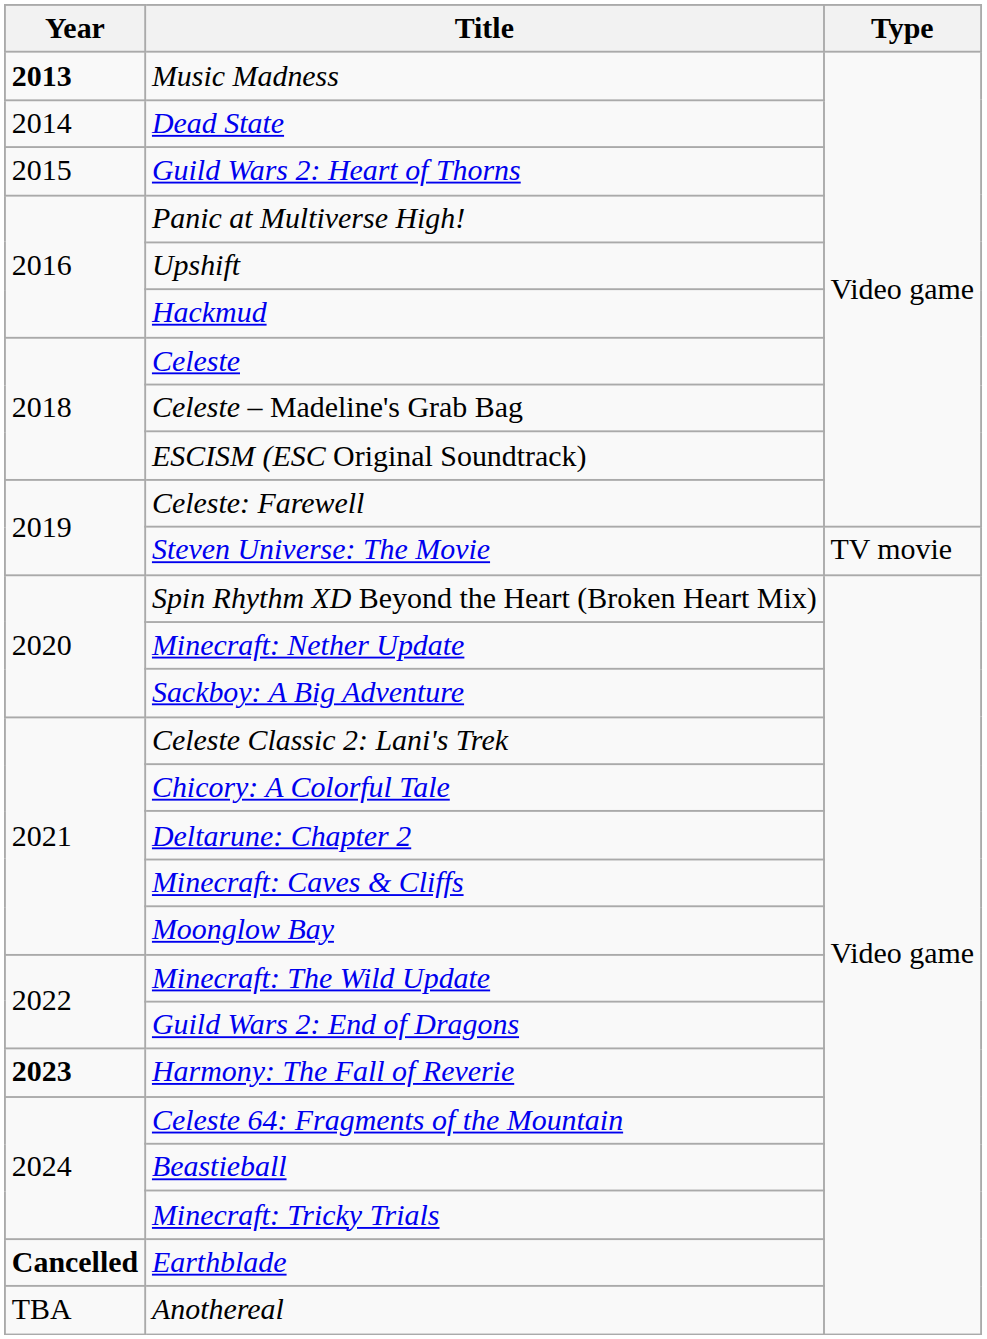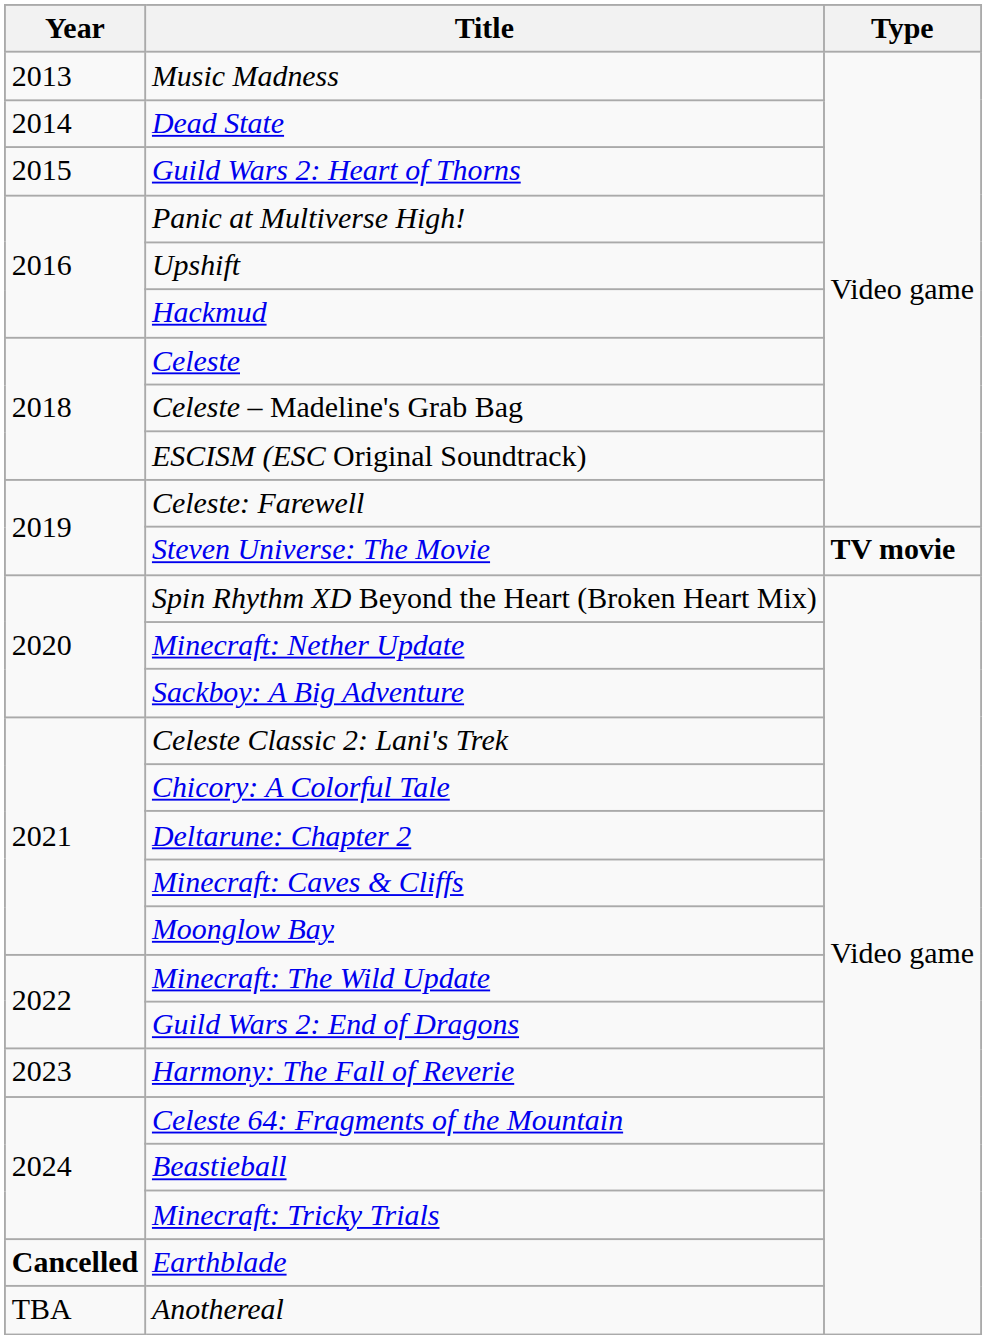(42, 75) bold -> (42, 75) normal
(891, 550) normal -> (893, 550) bold
(42, 1072) bold -> (42, 1072) normal
